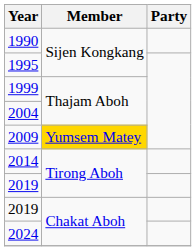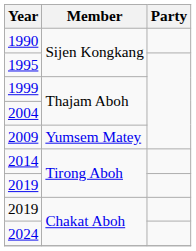(93, 137) gold background -> (93, 137) no background
